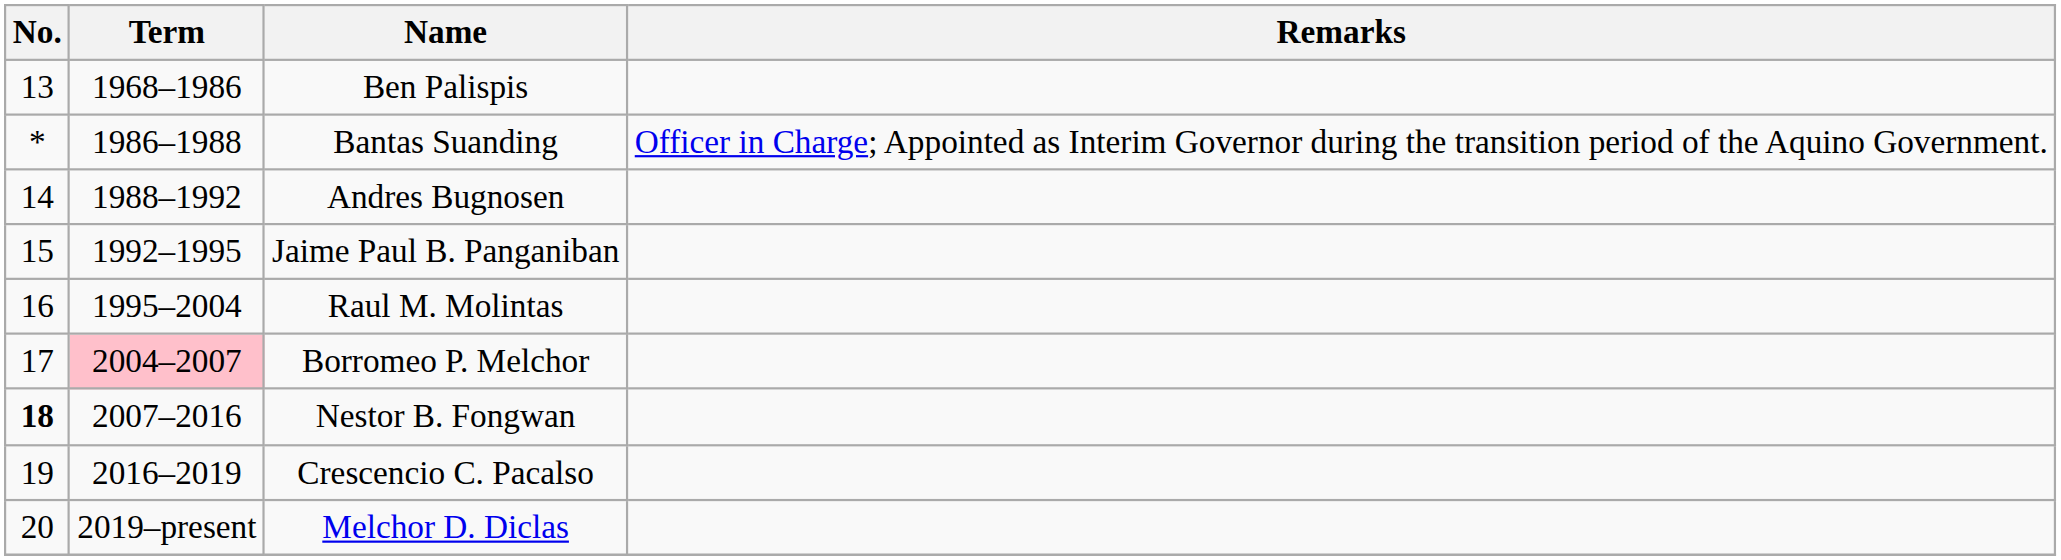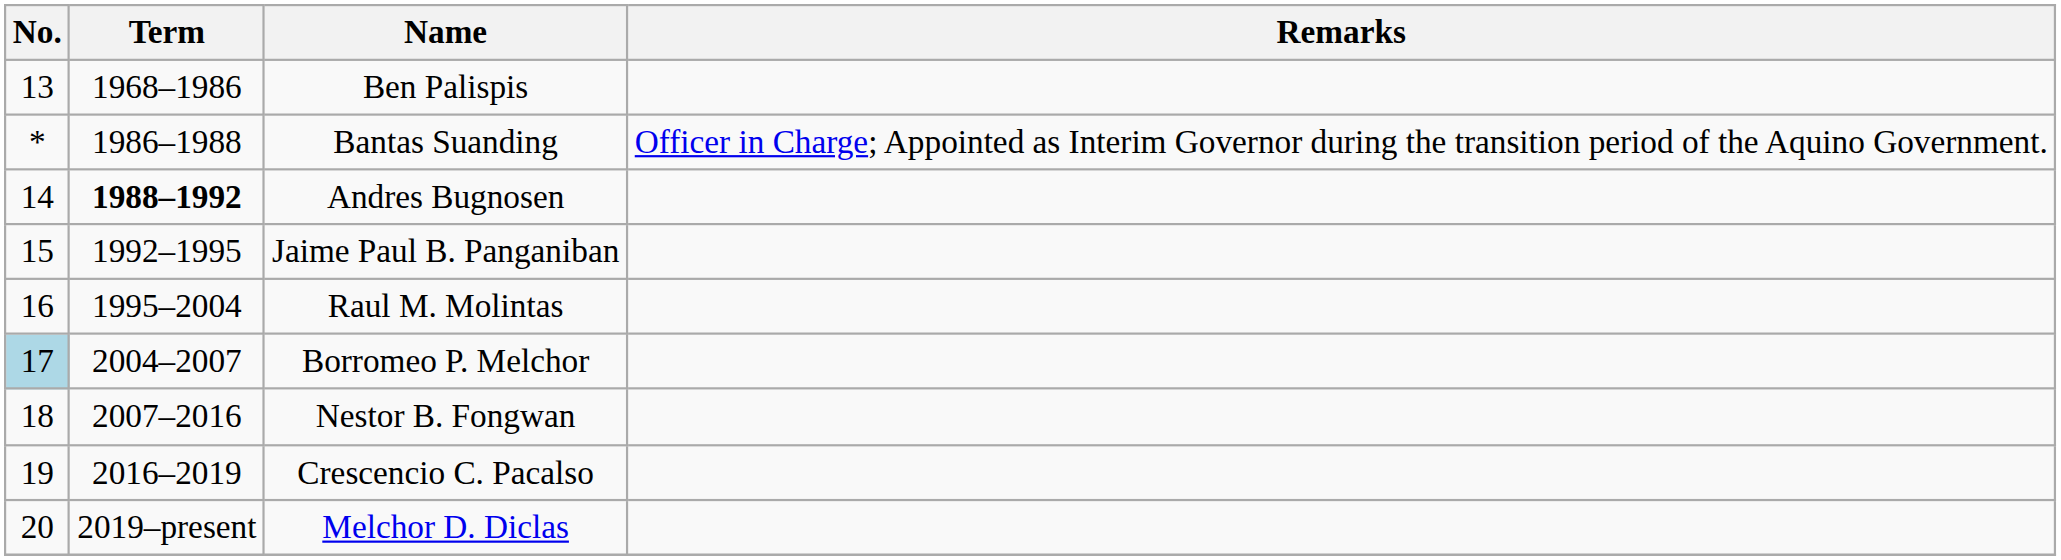(167, 196) normal -> (167, 196) bold
(37, 361) no background -> (37, 361) lightblue background
(167, 361) pink background -> (167, 361) no background
(37, 416) bold -> (37, 416) normal
